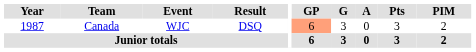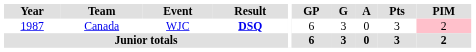(250, 26) normal -> (250, 26) bold
(311, 26) lightsalmon background -> (311, 26) no background
(444, 26) no background -> (444, 26) pink background
